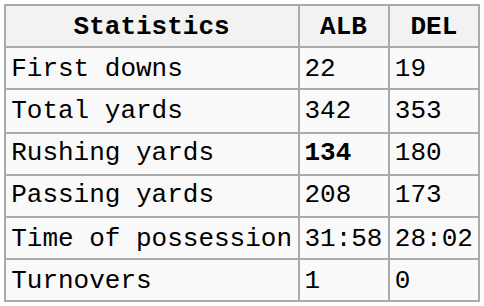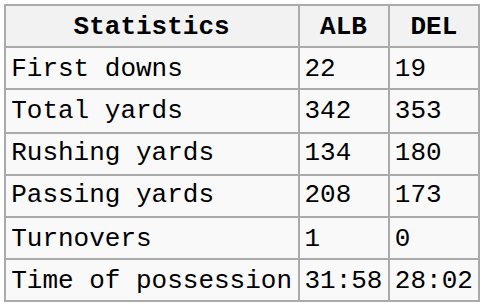(328, 153) bold -> (328, 153) normal
rows swapped: (81, 280) <-> (152, 238)
